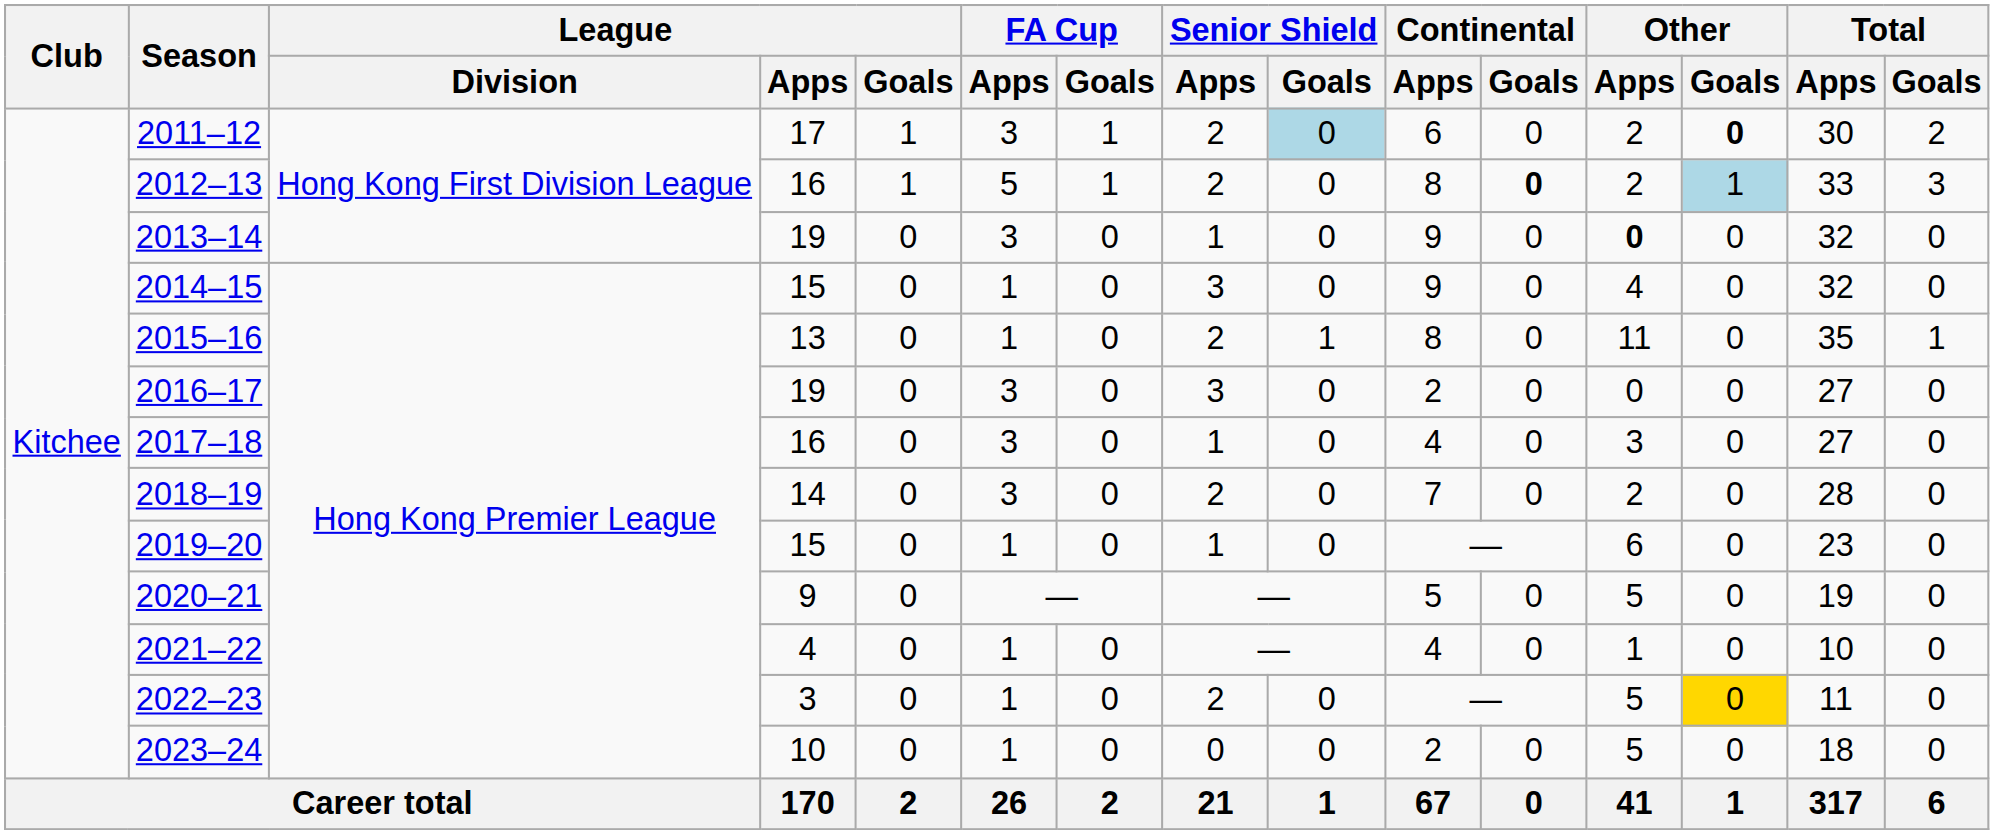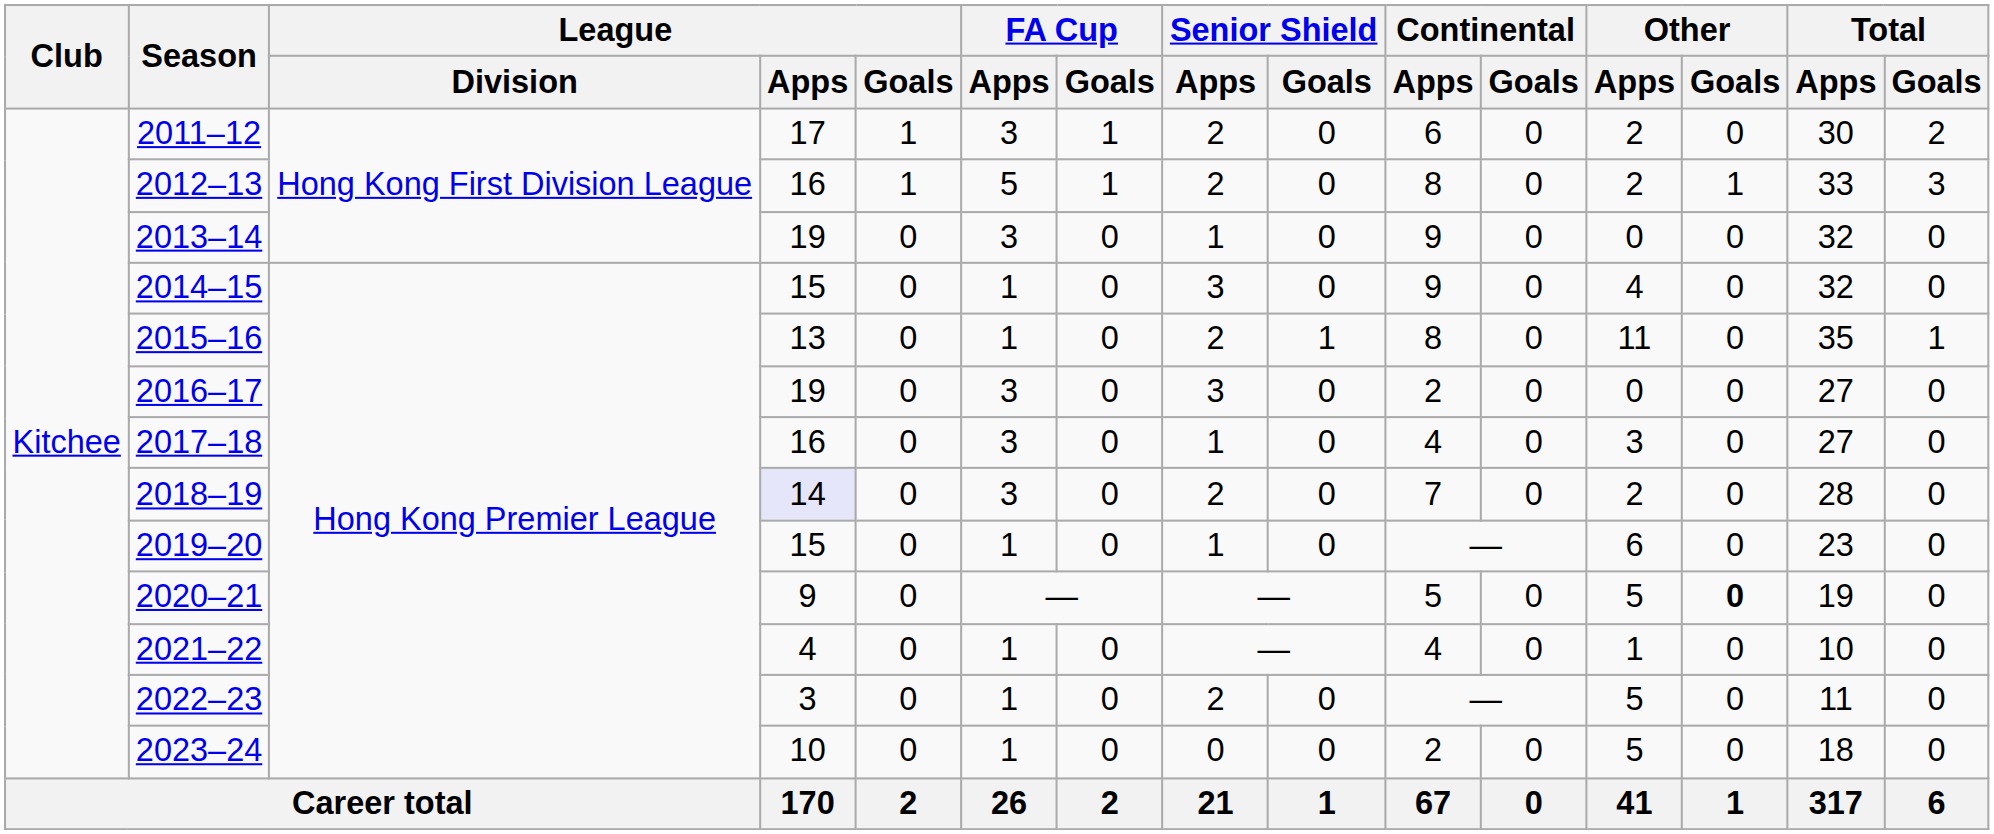(1327, 133) lightblue background -> (1327, 133) no background
(1735, 133) bold -> (1735, 133) normal
(1534, 184) bold -> (1534, 184) normal
(1735, 184) lightblue background -> (1735, 184) no background
(1634, 236) bold -> (1634, 236) normal
(808, 493) no background -> (808, 493) lavender background
(1735, 596) normal -> (1735, 596) bold
(1735, 699) gold background -> (1735, 699) no background
